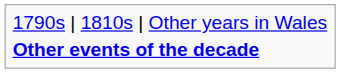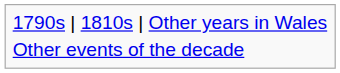(136, 49) bold -> (128, 49) normal
